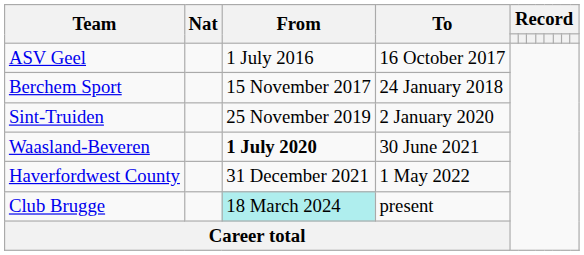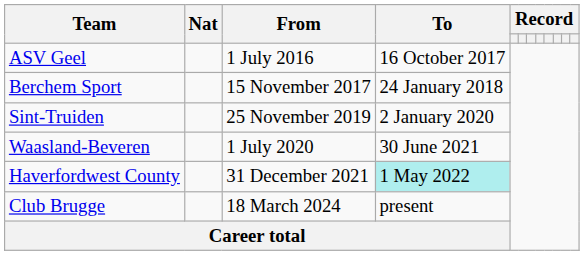(272, 146) bold -> (270, 146) normal
(425, 176) no background -> (425, 176) paleturquoise background
(284, 206) paleturquoise background -> (284, 206) no background
